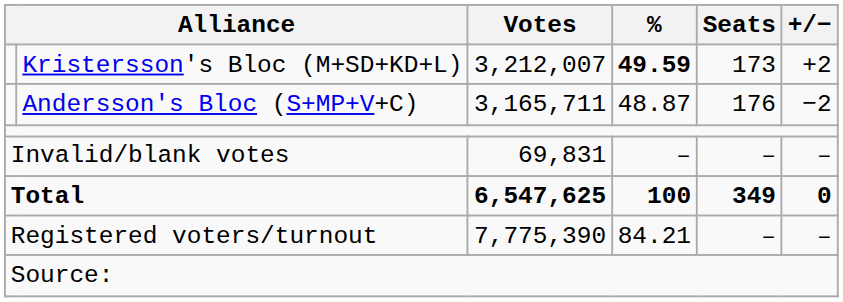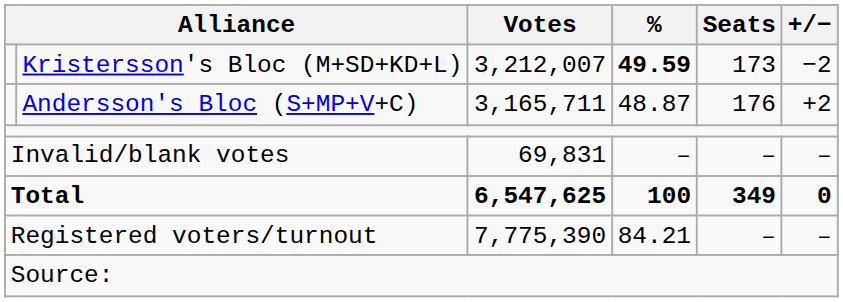(817, 65) +2 -> (817, 65) −2
(817, 105) −2 -> (817, 105) +2
